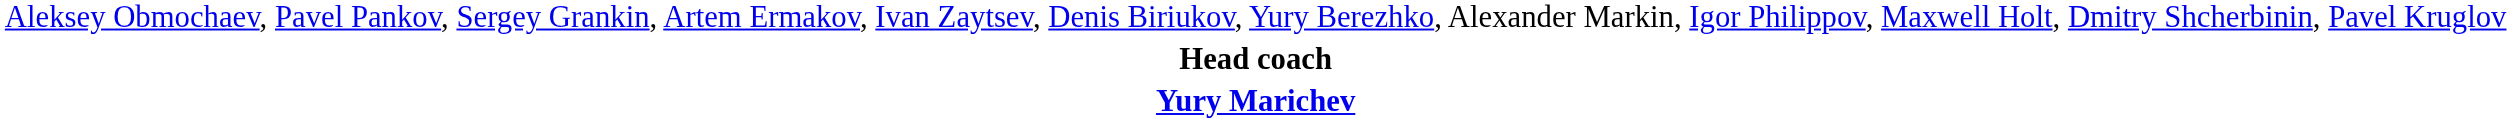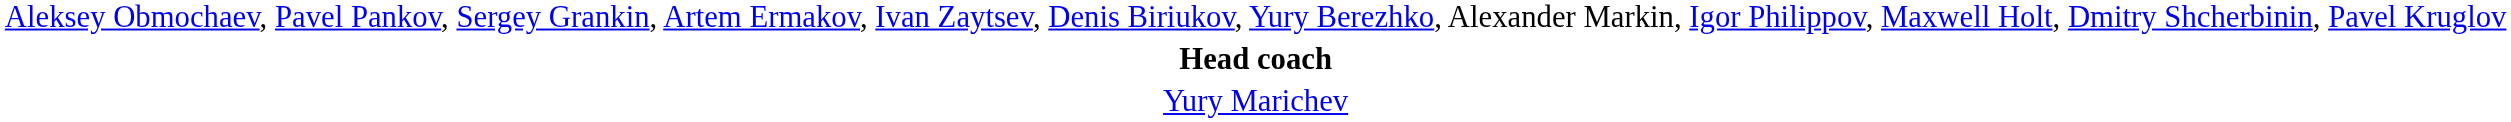(1256, 101) bold -> (1256, 101) normal
